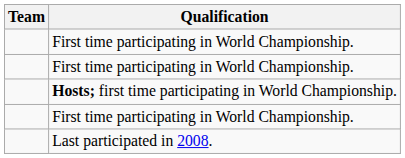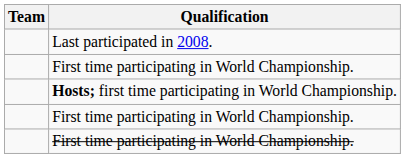(203, 41) First time participating in World Championship. -> (132, 41) Last participated in 2008.
(132, 141) Last participated in 2008. -> (203, 141) First time participating in World Championship.
